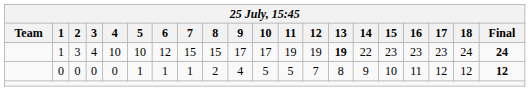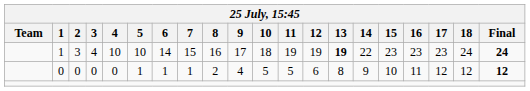(165, 52) 12 -> (165, 52) 14
(215, 52) 15 -> (215, 52) 16
(265, 52) 17 -> (265, 52) 18
(316, 71) 7 -> (316, 71) 6
